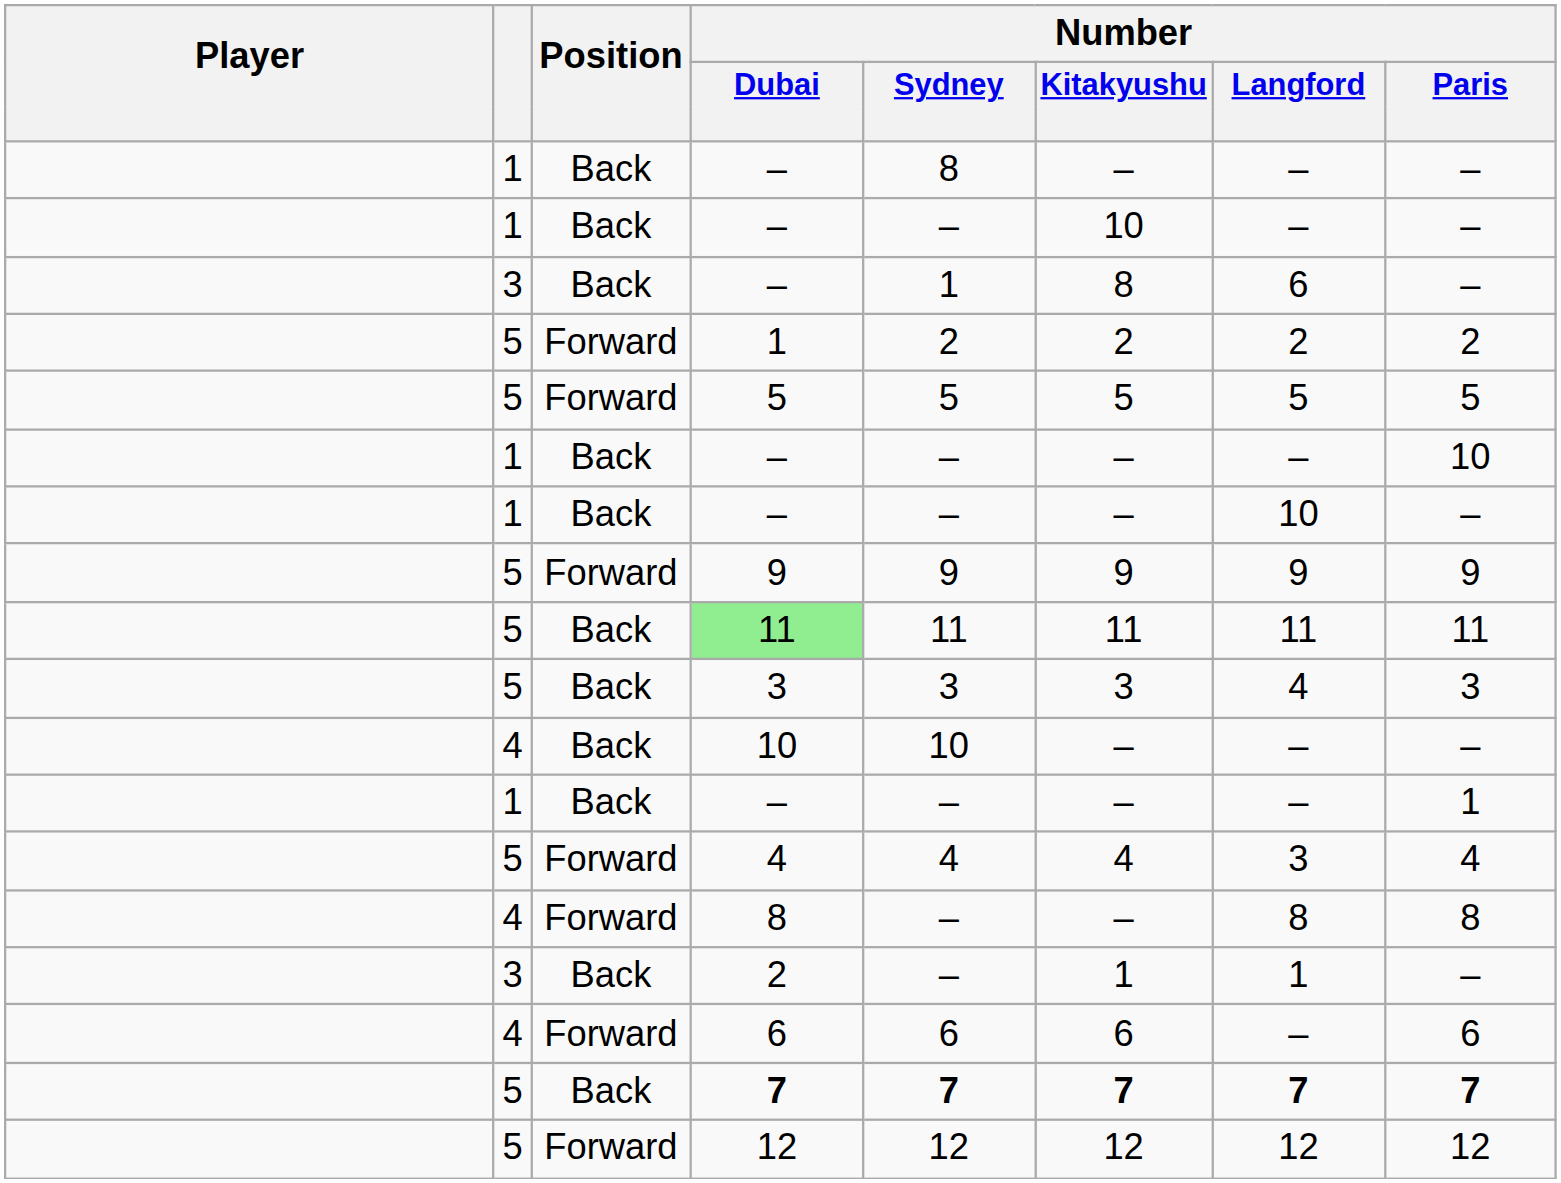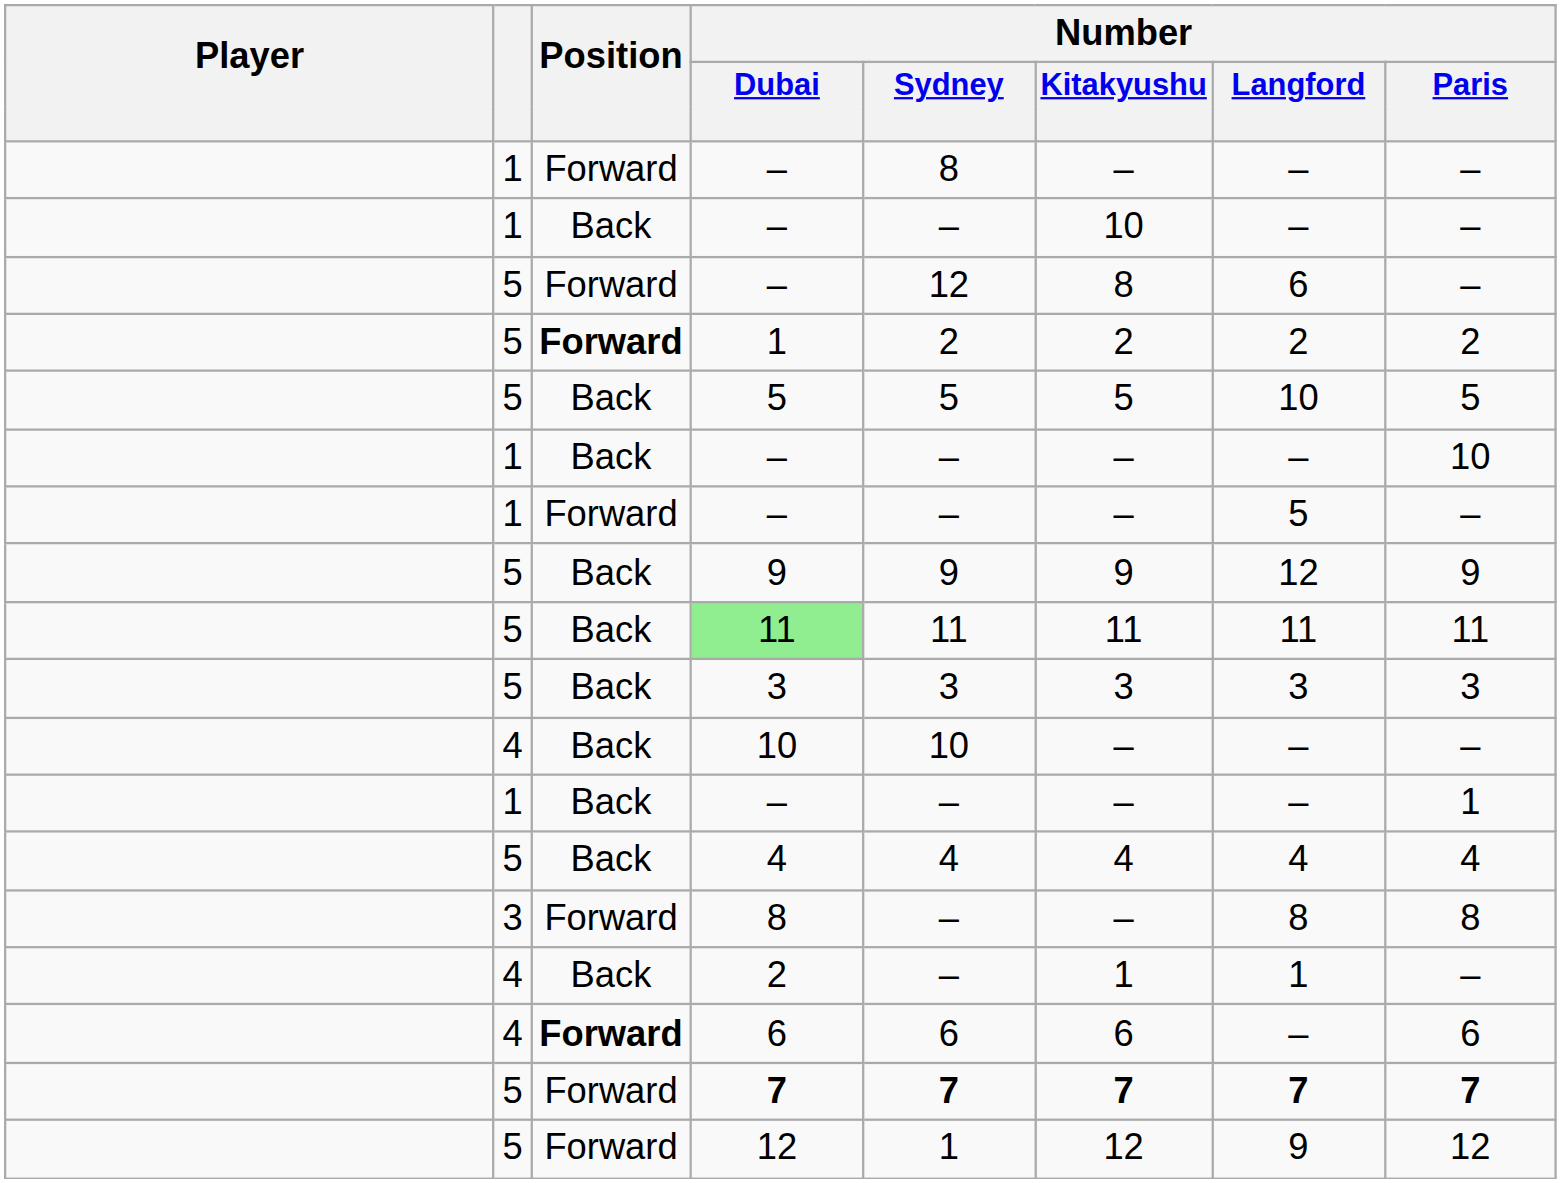(611, 168) Back -> (611, 168) Forward
(513, 284) 3 -> (513, 284) 5
(611, 284) Back -> (611, 284) Forward
(949, 284) 1 -> (949, 284) 12
(611, 341) normal -> (611, 341) bold
(611, 399) Forward -> (611, 399) Back
(1298, 399) 5 -> (1298, 399) 10
(611, 514) Back -> (611, 514) Forward
(1298, 514) 10 -> (1298, 514) 5
(611, 572) Forward -> (611, 572) Back
(1298, 572) 9 -> (1298, 572) 12
(1298, 687) 4 -> (1298, 687) 3
(611, 860) Forward -> (611, 860) Back
(1298, 860) 3 -> (1298, 860) 4
(513, 917) 4 -> (513, 917) 3
(513, 975) 3 -> (513, 975) 4
(611, 1032) normal -> (611, 1032) bold
(611, 1090) Back -> (611, 1090) Forward
(949, 1148) 12 -> (949, 1148) 1
(1298, 1148) 12 -> (1298, 1148) 9
